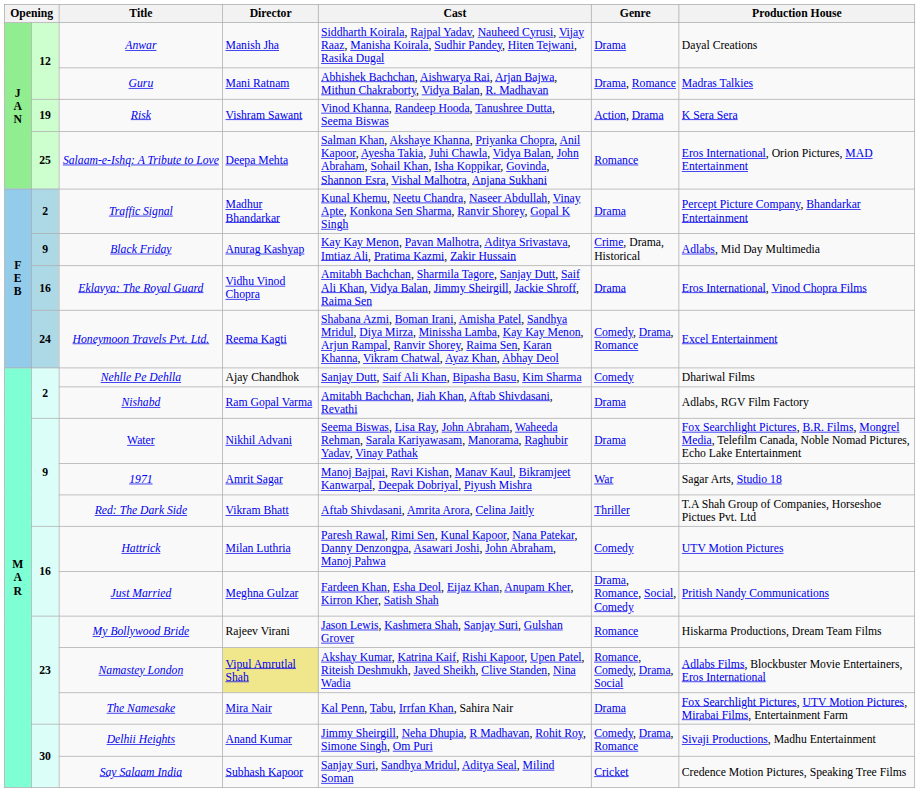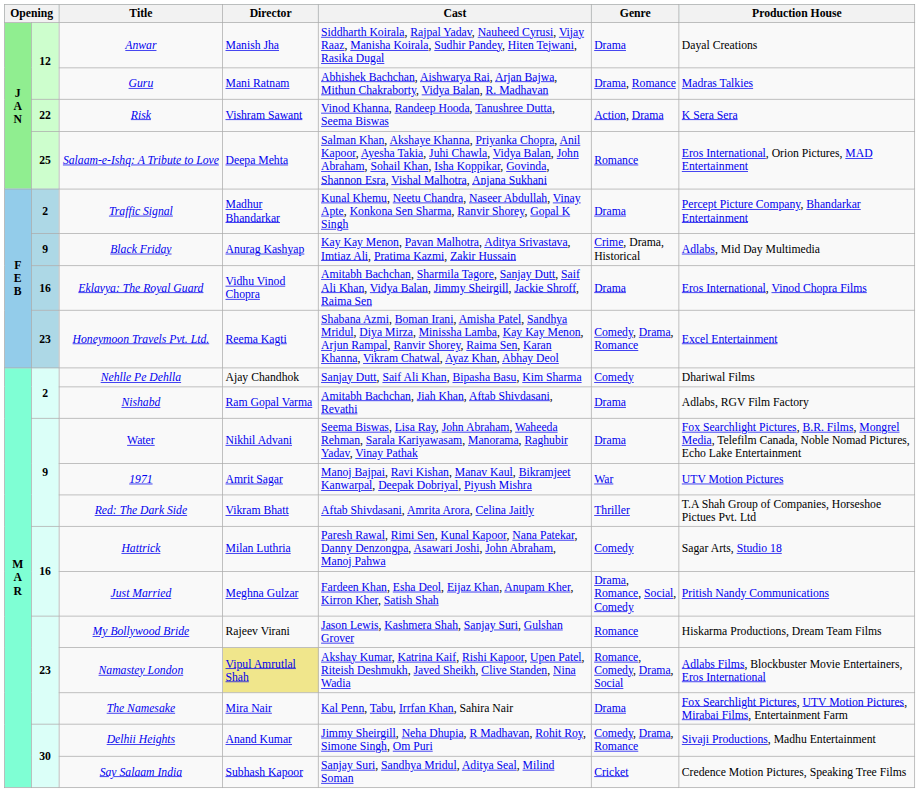(45, 115) 19 -> (45, 115) 22
(45, 339) 24 -> (45, 339) 23
(732, 479) Sagar Arts, Studio 18 -> (733, 479) UTV Motion Pictures
(733, 549) UTV Motion Pictures -> (732, 549) Sagar Arts, Studio 18
